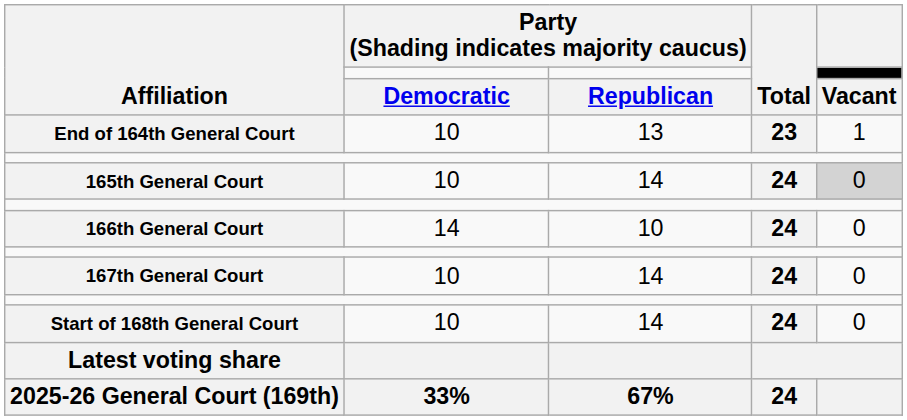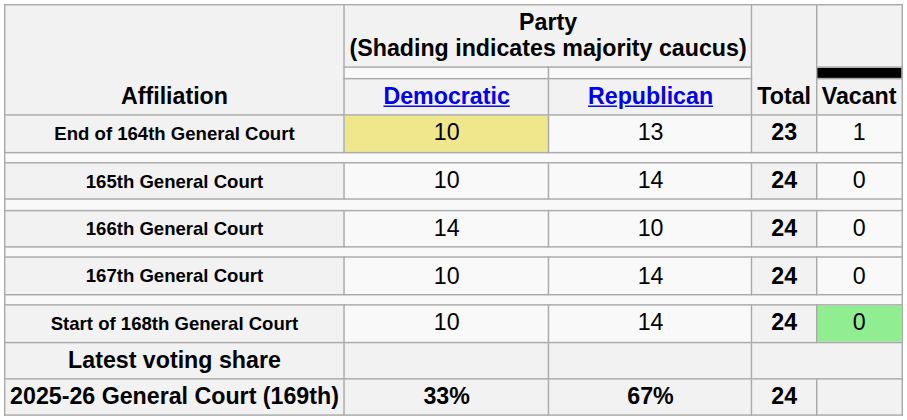(447, 133) no background -> (447, 133) khaki background
(859, 180) lightgrey background -> (859, 180) no background
(859, 323) no background -> (859, 323) lightgreen background
